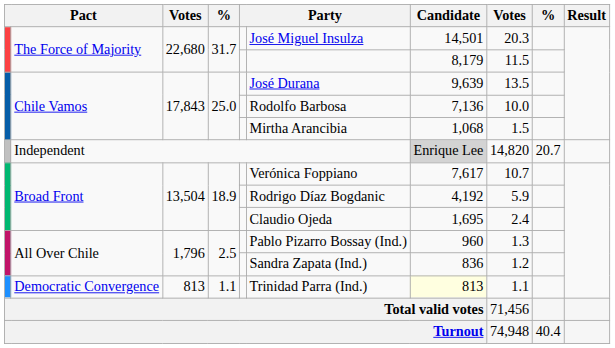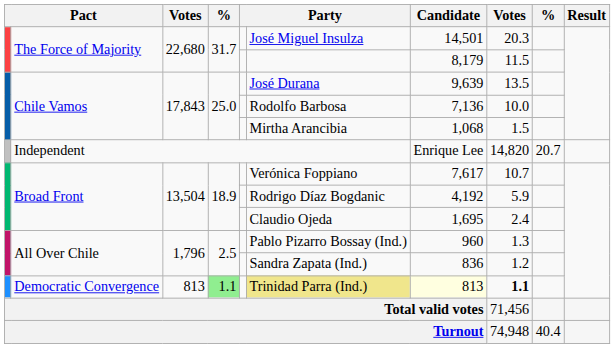(448, 151) lightgrey background -> (448, 151) no background
(227, 286) no background -> (227, 286) lightgreen background
(308, 286) no background -> (308, 286) khaki background
(520, 286) normal -> (520, 286) bold
